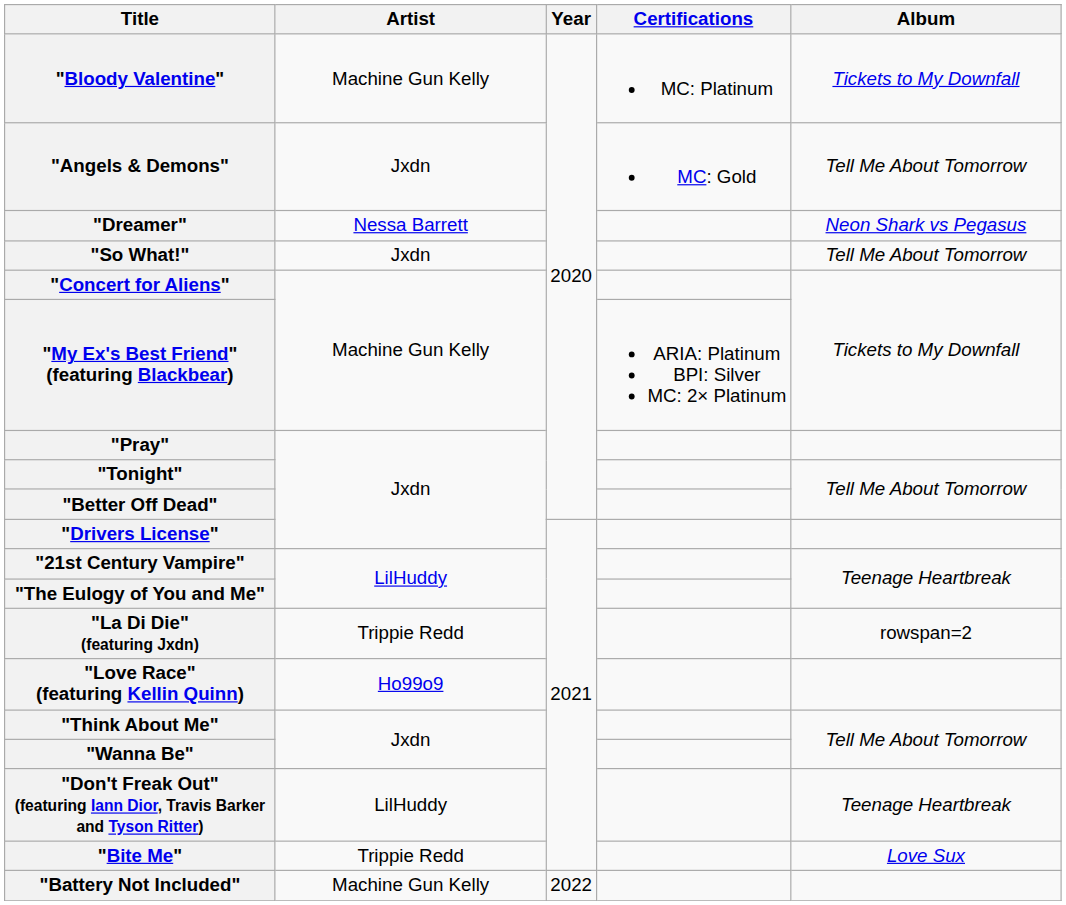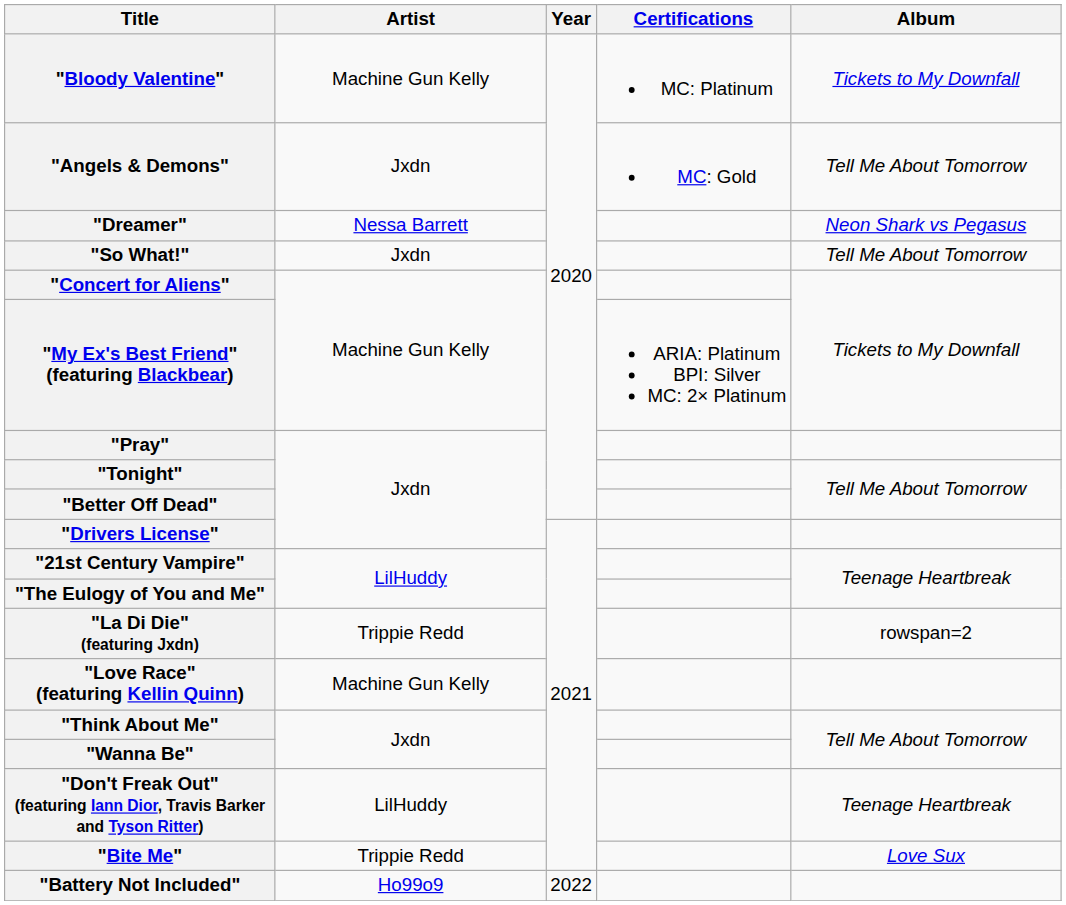(411, 684) Ho99o9 -> (411, 684) Machine Gun Kelly
(411, 885) Machine Gun Kelly -> (411, 885) Ho99o9
